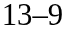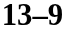(32, 15) normal -> (32, 15) bold
